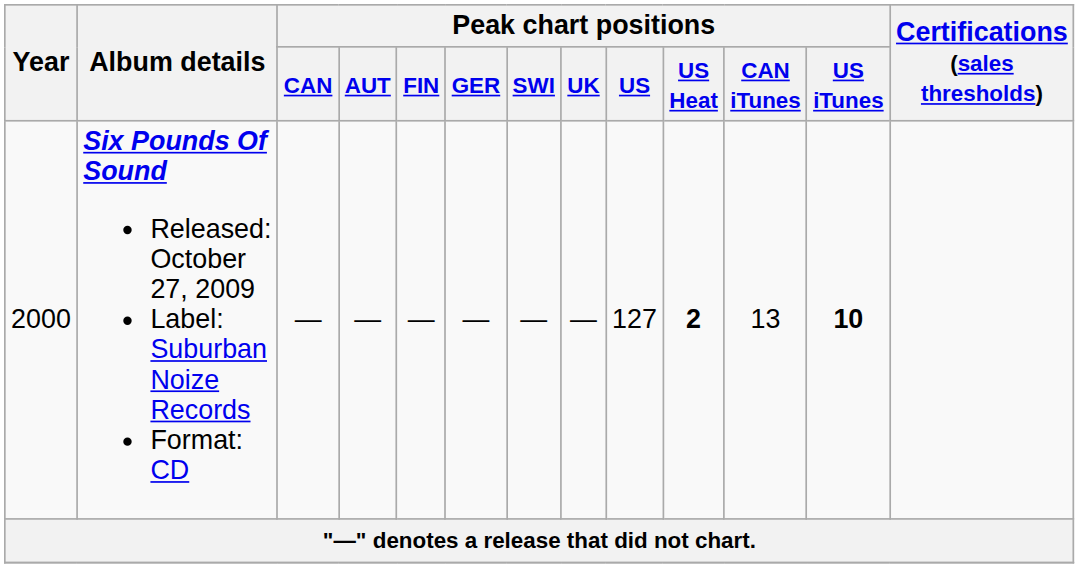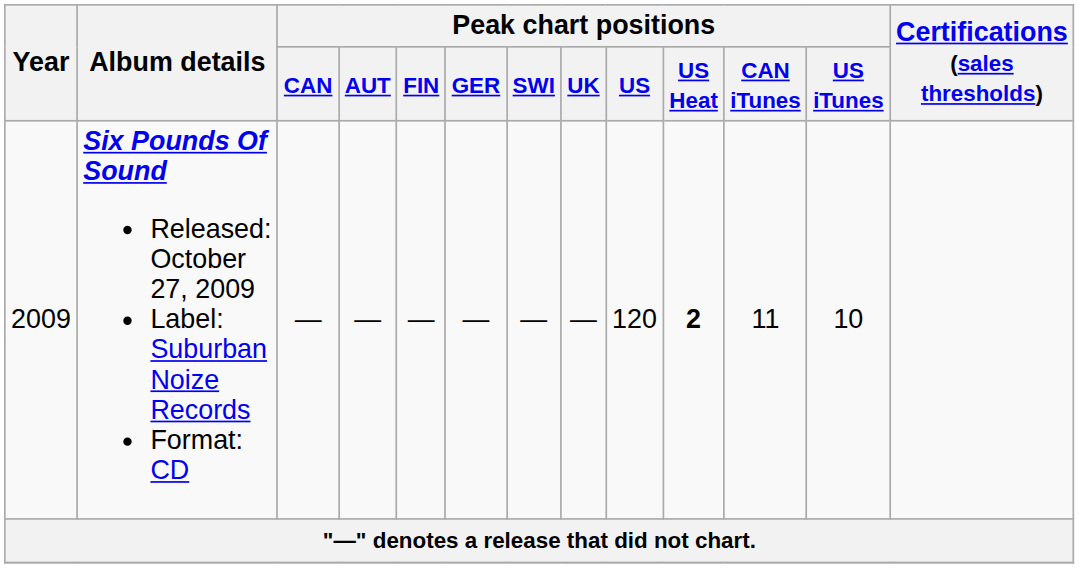(41, 319) 2000 -> (41, 319) 2009
(635, 319) 127 -> (635, 319) 120
(765, 319) 13 -> (765, 319) 11
(848, 319) bold -> (848, 319) normal
